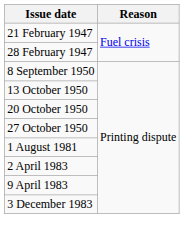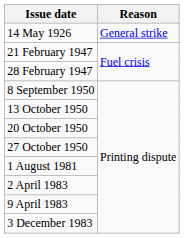+ row: (39, 33)
